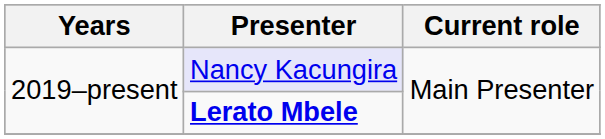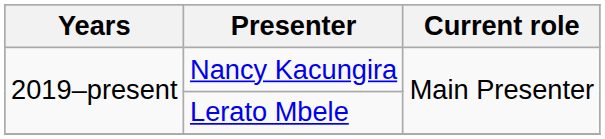(294, 69) lavender background -> (294, 69) no background
(274, 112) bold -> (269, 112) normal
